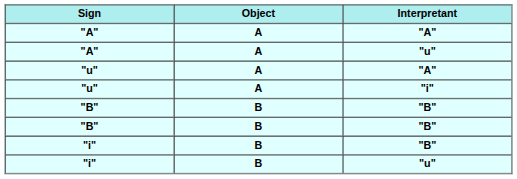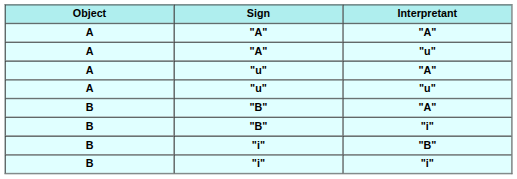columns swapped: (258, 14) <-> (90, 14)
(427, 89) "i" -> (427, 89) "u"
(427, 108) "B" -> (427, 108) "A"
(427, 126) "B" -> (427, 126) "i"
(427, 164) "u" -> (427, 164) "i"
